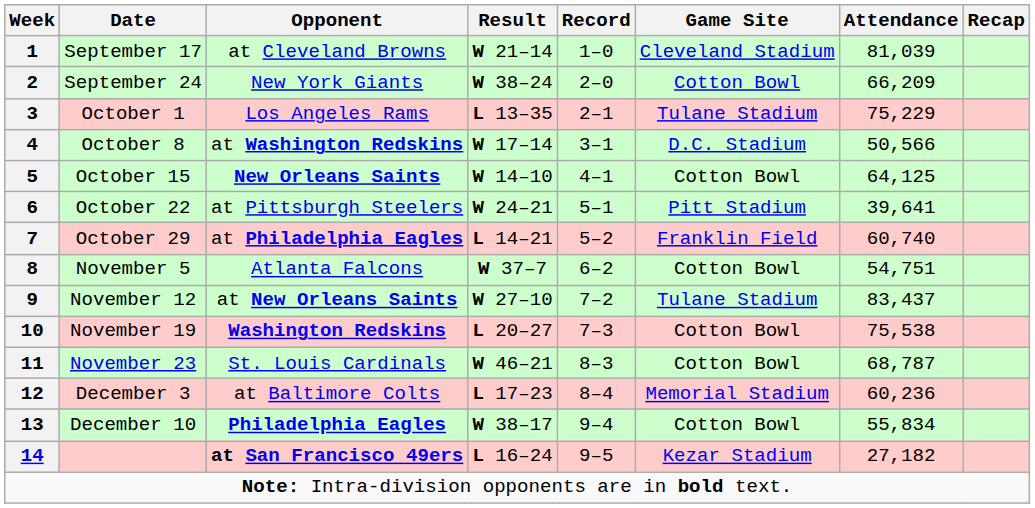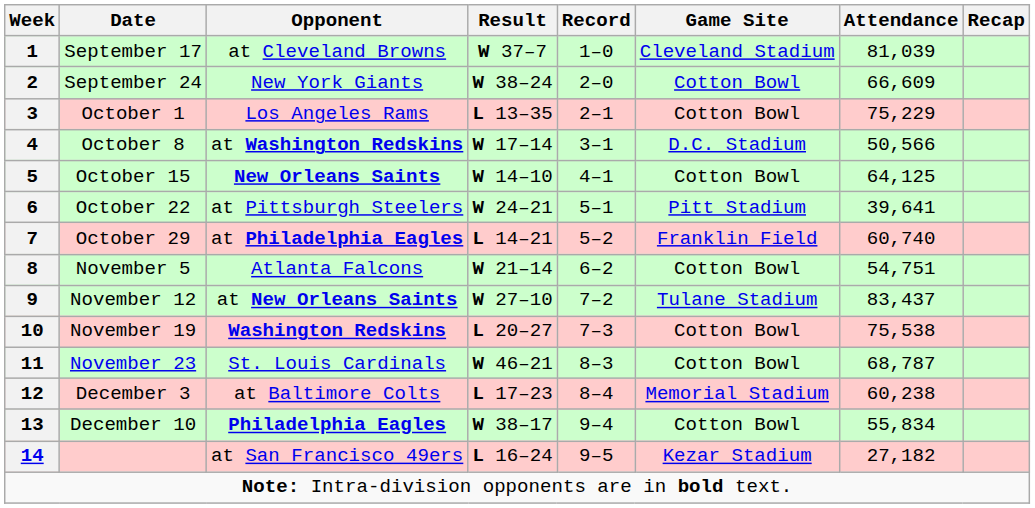(513, 51) W 21–14 -> (513, 51) W 37–7
(901, 83) 66,209 -> (901, 83) 66,609
(737, 114) Tulane Stadium -> (737, 114) Cotton Bowl
(513, 269) W 37–7 -> (513, 269) W 21–14
(901, 394) 60,236 -> (901, 394) 60,238
(337, 456) bold -> (337, 456) normal
